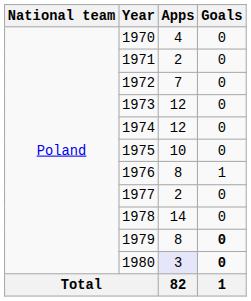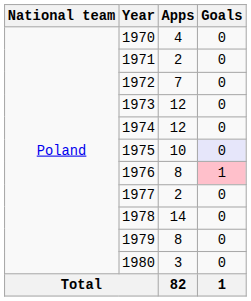(222, 151) no background -> (222, 151) lavender background
(222, 173) no background -> (222, 173) pink background
(222, 240) bold -> (222, 240) normal
(178, 263) lavender background -> (178, 263) no background
(222, 263) bold -> (222, 263) normal
